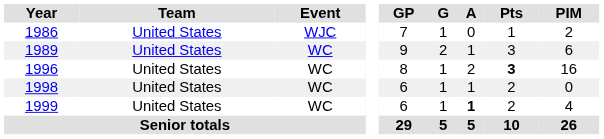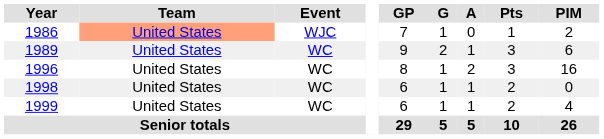(177, 31) no background -> (177, 31) lightsalmon background
(511, 69) bold -> (511, 69) normal
(471, 106) bold -> (471, 106) normal
